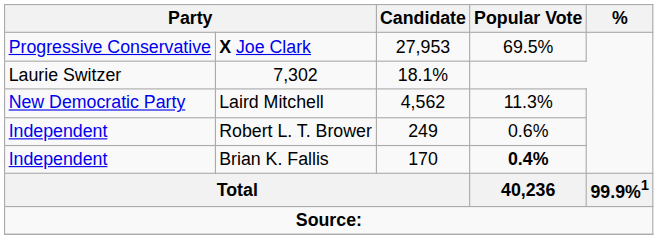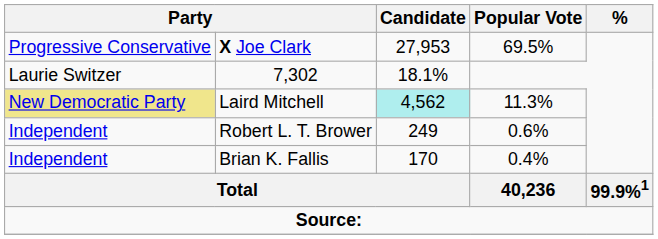(97, 103) no background -> (97, 103) khaki background
(423, 103) no background -> (423, 103) paleturquoise background
(528, 159) bold -> (528, 159) normal
